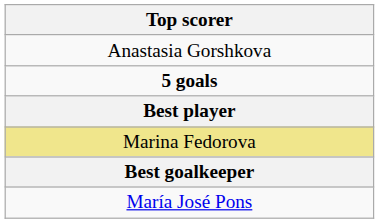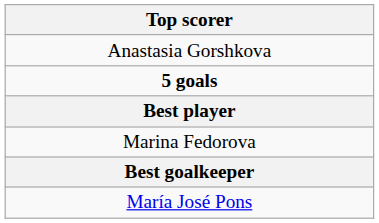(189, 141) khaki background -> (189, 141) no background
